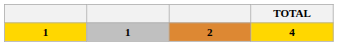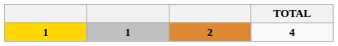(292, 32) gold background -> (292, 32) no background
